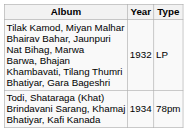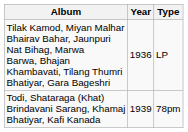(141, 55) 1932 -> (141, 55) 1936
(141, 109) 1934 -> (141, 109) 1939
